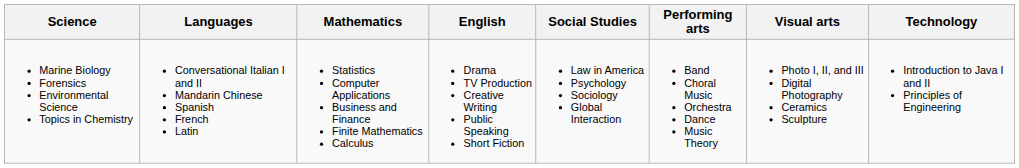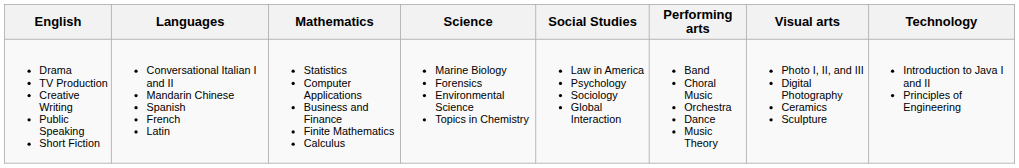columns swapped: (482, 22) <-> (72, 22)
